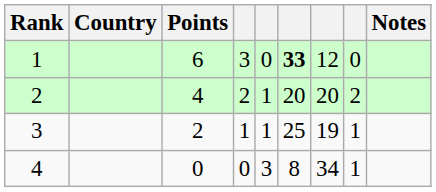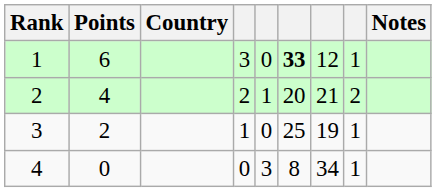columns swapped: (115, 22) <-> (198, 22)
(355, 58) 0 -> (355, 58) 1
(328, 95) 20 -> (328, 95) 21
(266, 131) 1 -> (266, 131) 0
